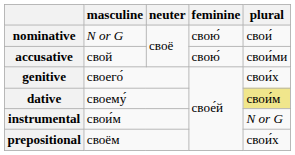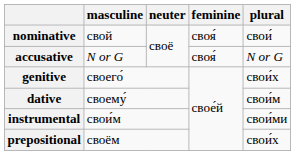(105, 35) N or G -> (100, 35) свой
(206, 35) свою́ -> (204, 35) своя́
(100, 56) свой -> (105, 56) N or G
(206, 56) свою́ -> (204, 56) своя́
(267, 56) свои́ми -> (265, 56) N or G
(263, 98) khaki background -> (263, 98) no background
(265, 119) N or G -> (267, 119) свои́ми
